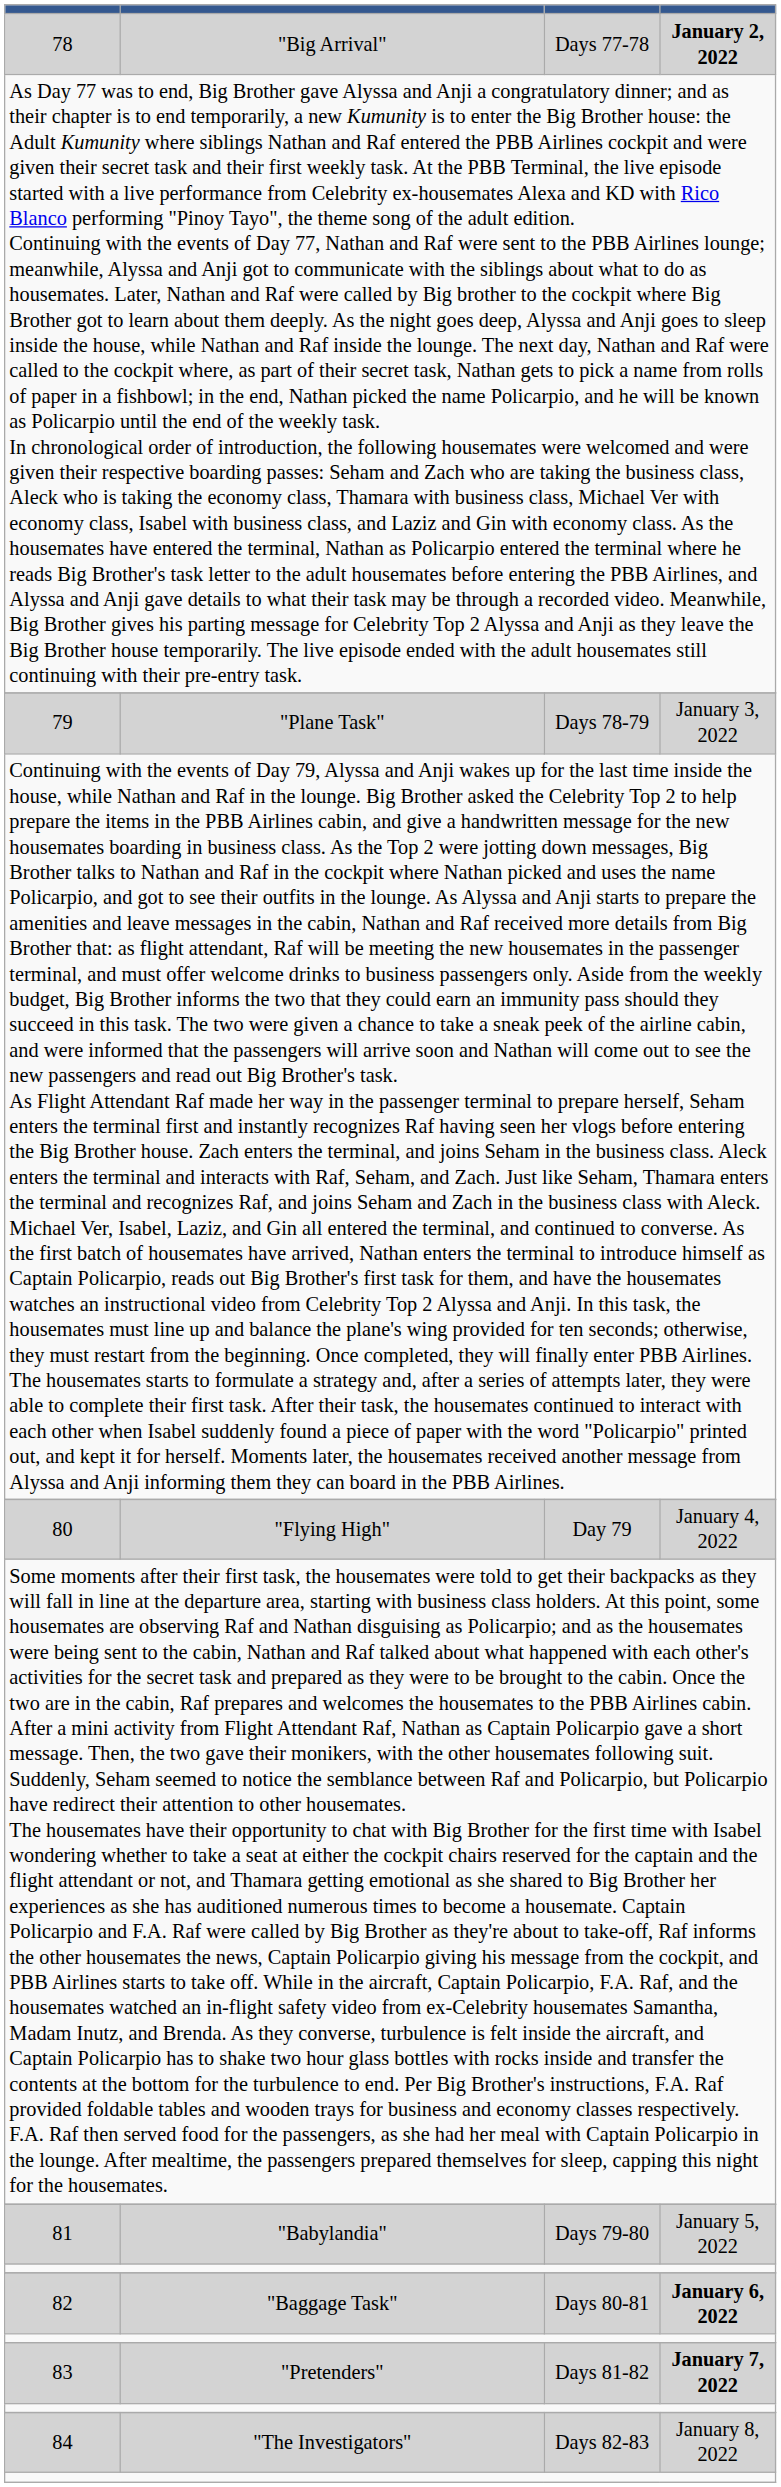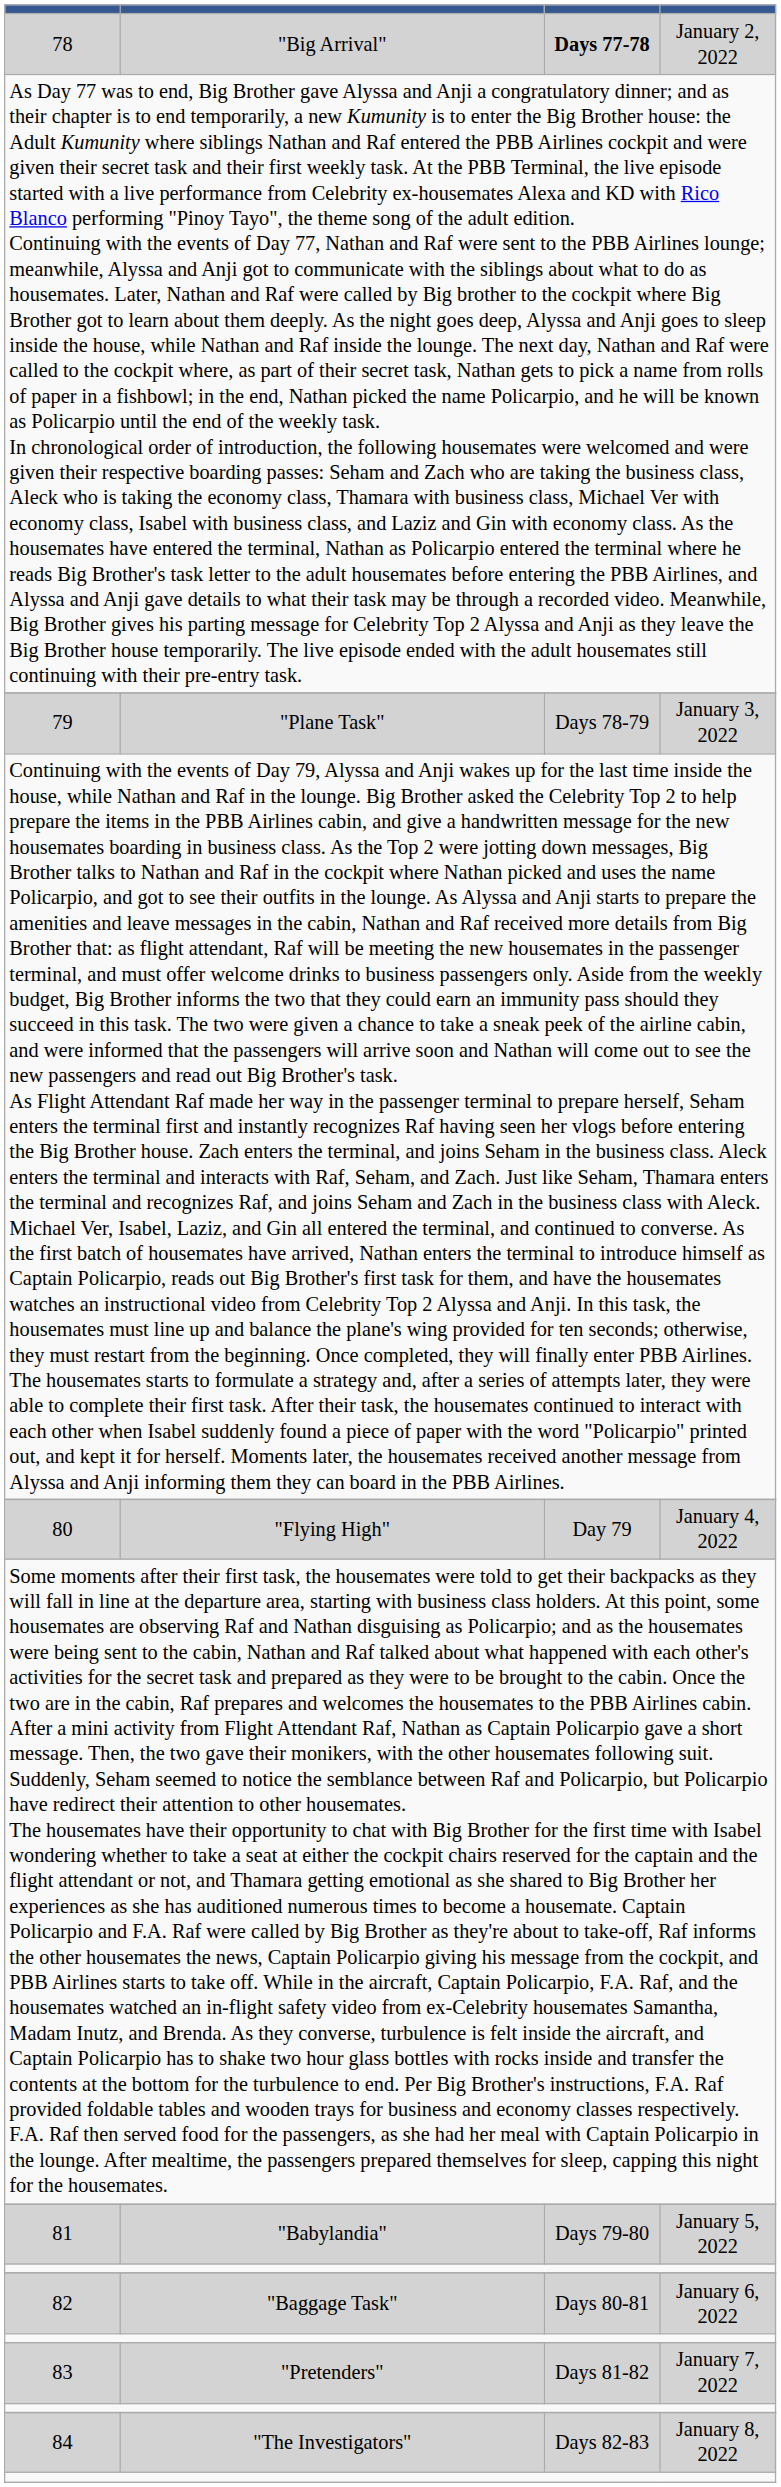(602, 43) normal -> (602, 43) bold
(718, 43) bold -> (718, 43) normal
(718, 2303) bold -> (718, 2303) normal
(718, 2372) bold -> (718, 2372) normal
